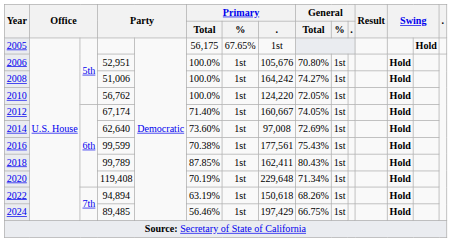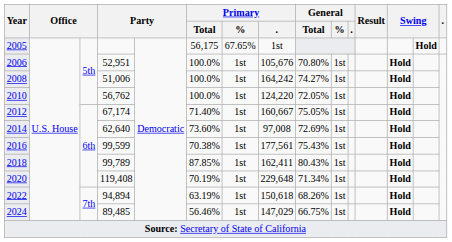(313, 112) 74.05% -> (313, 112) 75.05%
(277, 212) 197,429 -> (277, 212) 147,029
